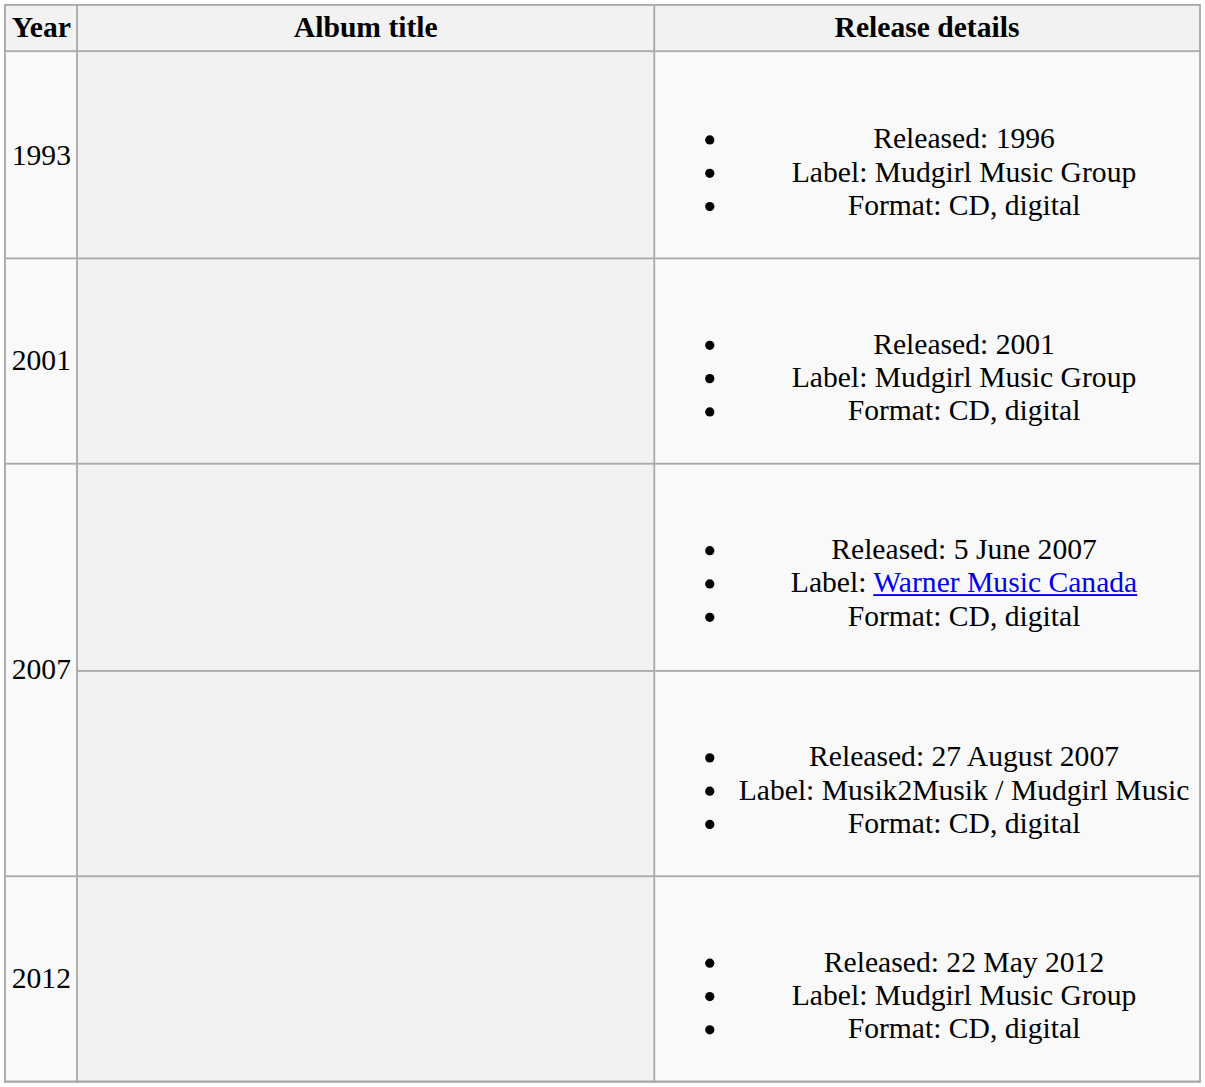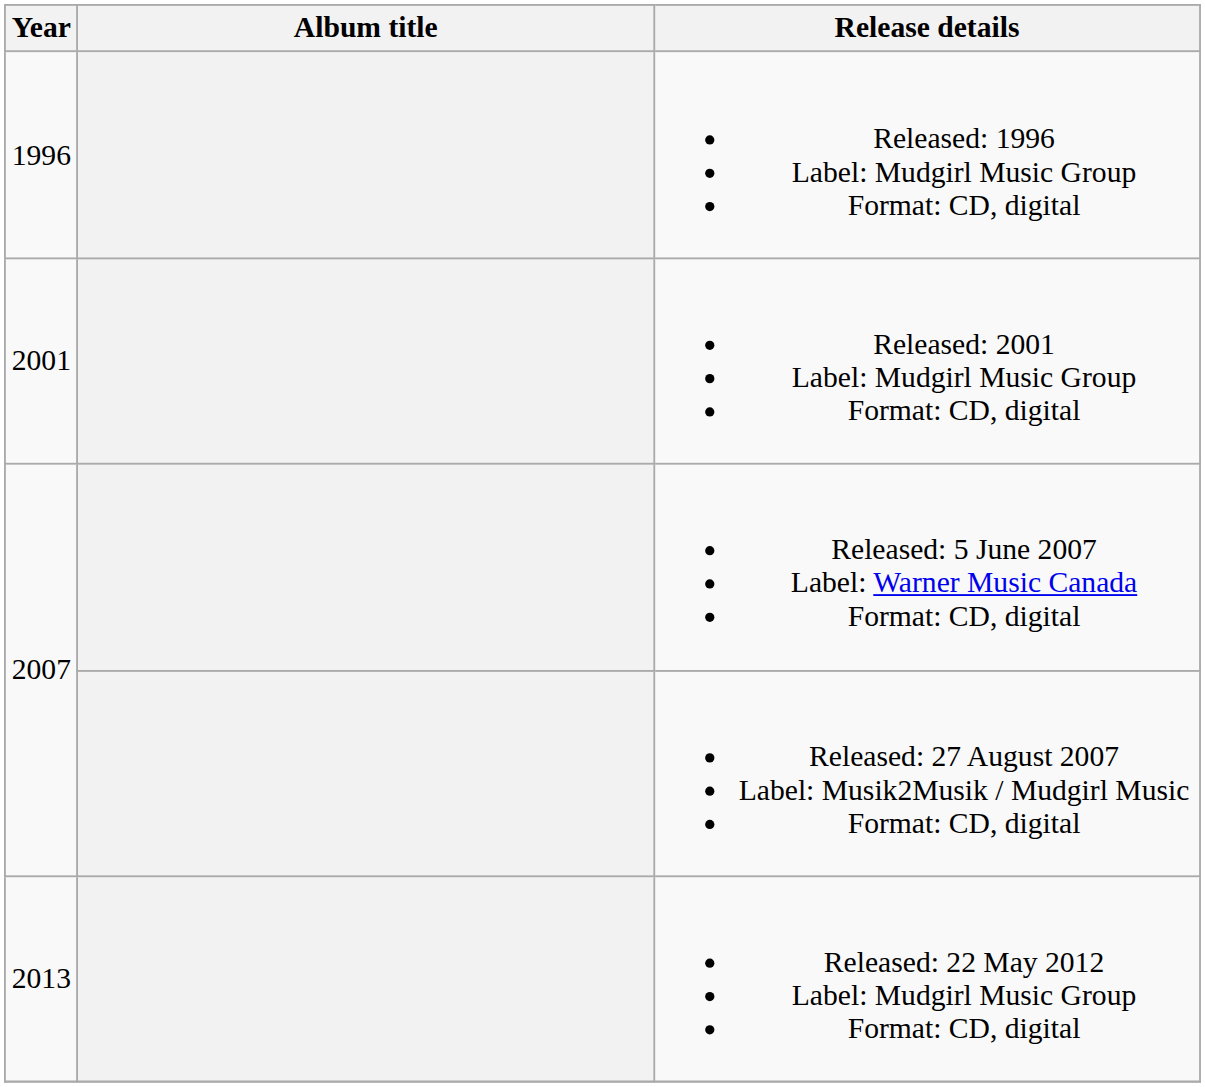(41, 154) 1993 -> (41, 154) 1996
(41, 978) 2012 -> (41, 978) 2013
